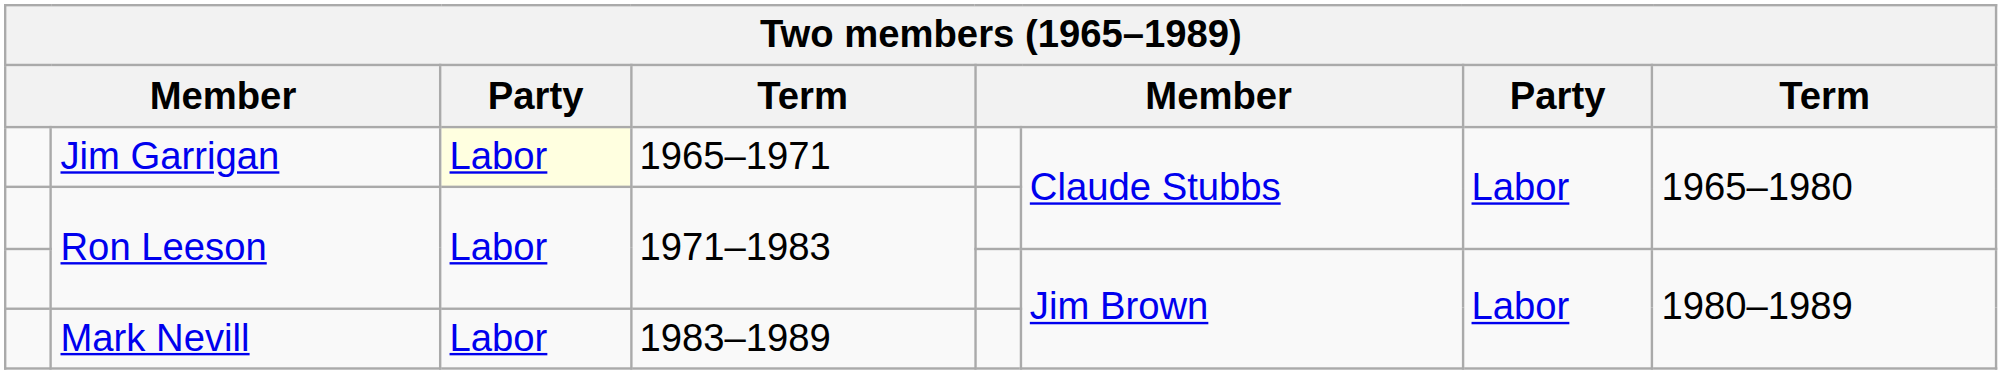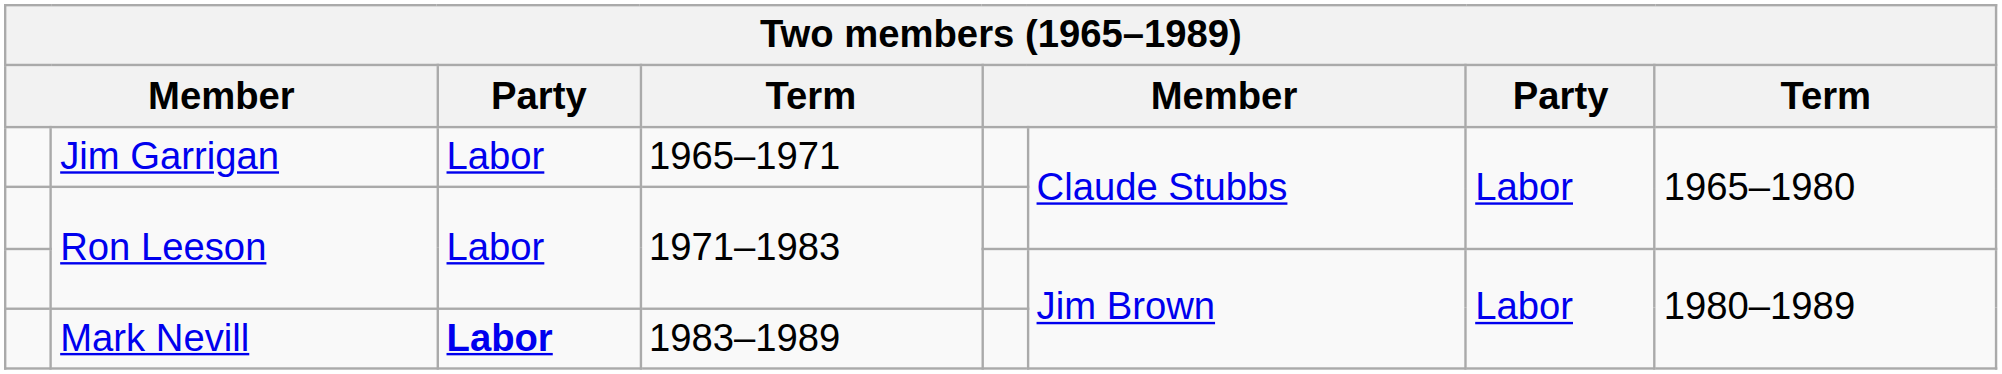(498, 156) lightyellow background -> (495, 156) no background
(498, 338) normal -> (500, 338) bold
